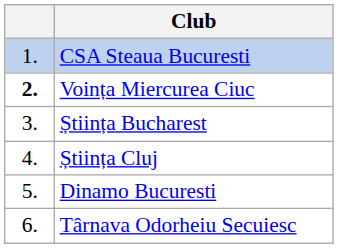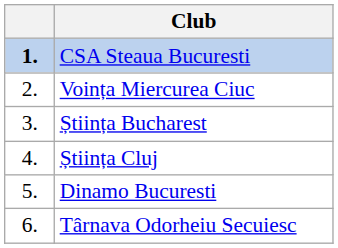(30, 55) normal -> (30, 55) bold
(30, 89) bold -> (30, 89) normal
